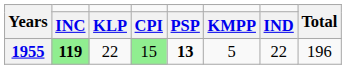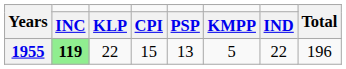(149, 51) lightgreen background -> (149, 51) no background
(185, 51) bold -> (185, 51) normal
